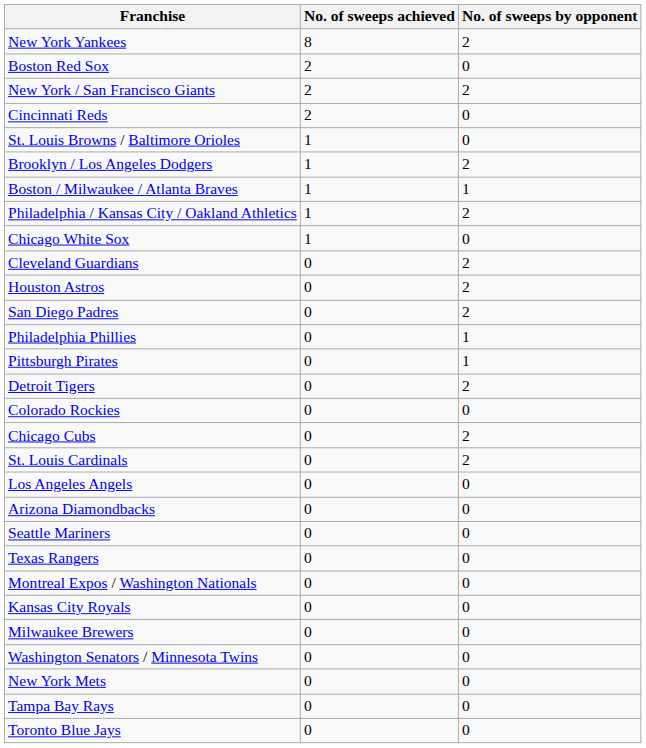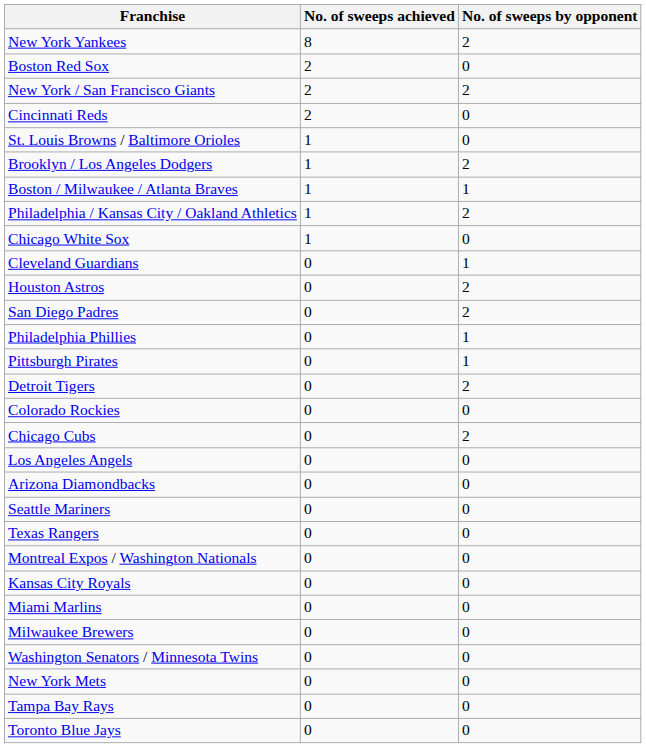(466, 262) 2 -> (466, 262) 1
- row: (68, 459)
+ row: (55, 607)
